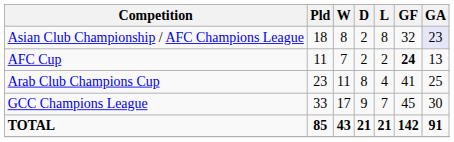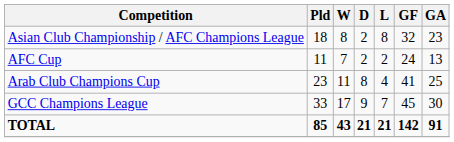(436, 37) lavender background -> (436, 37) no background
(408, 59) bold -> (408, 59) normal
